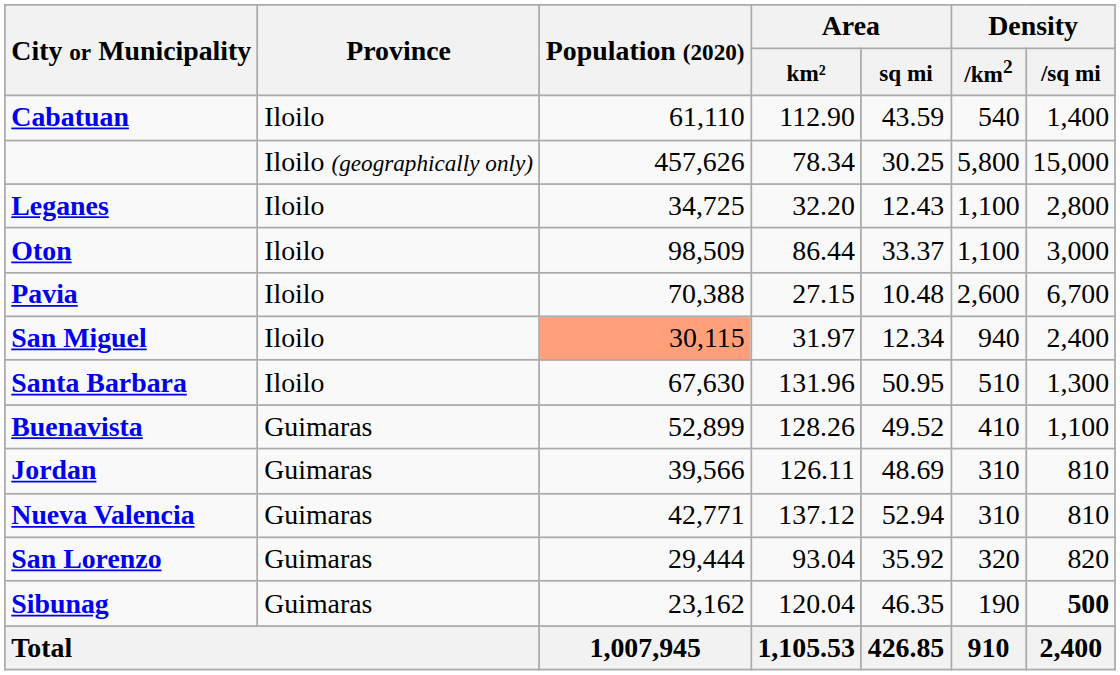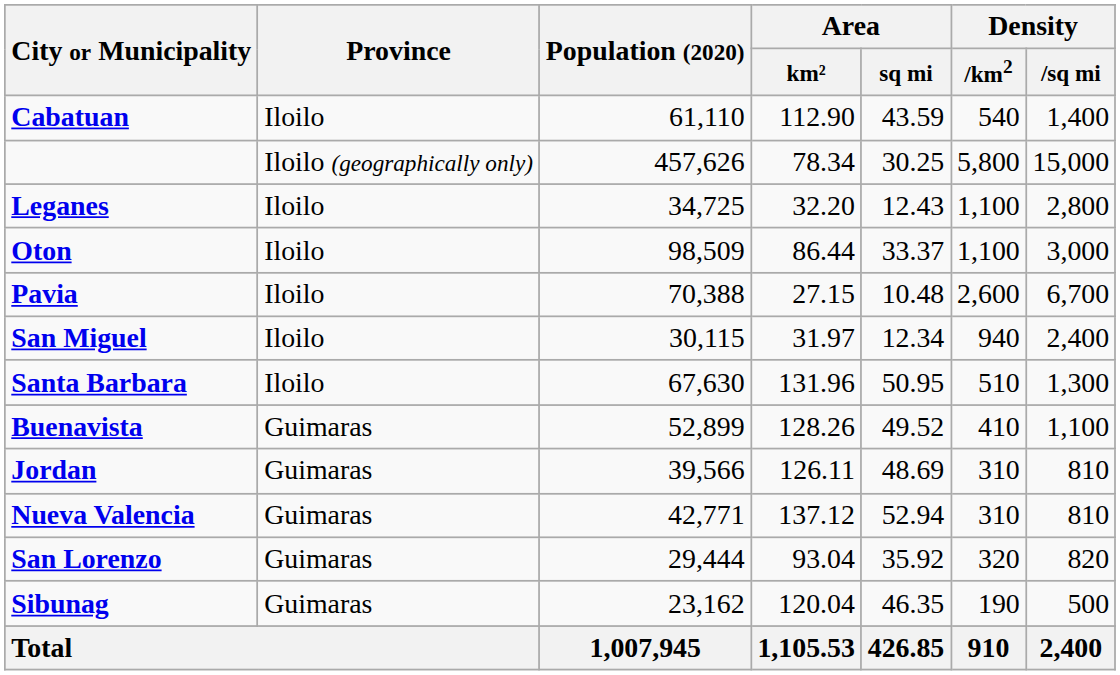(707, 338) lightsalmon background -> (707, 338) no background
(1088, 603) bold -> (1088, 603) normal
